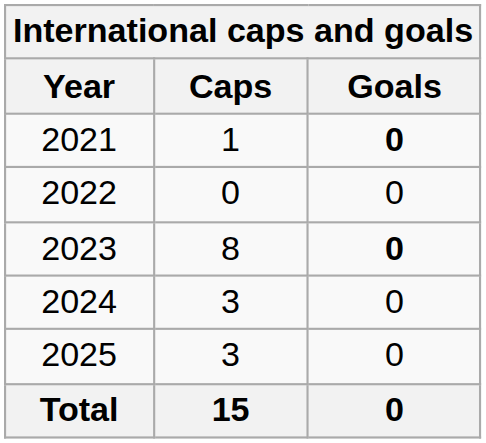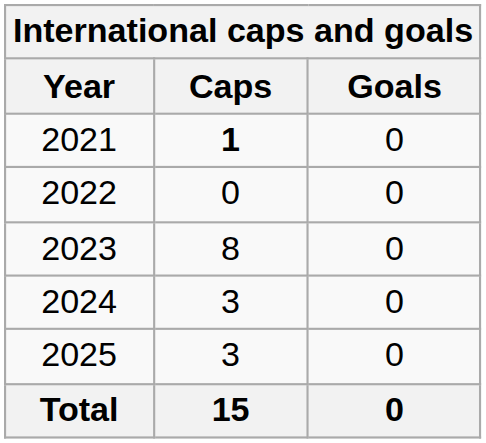(231, 139) normal -> (231, 139) bold
(395, 139) bold -> (395, 139) normal
(395, 247) bold -> (395, 247) normal
